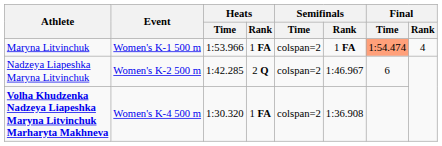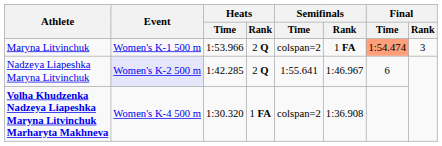(260, 47) 1 FA -> (260, 47) 2 Q
(423, 47) 4 -> (423, 47) 3
(157, 71) no background -> (157, 71) lavender background
(299, 71) colspan=2 -> (299, 71) 1:55.641
